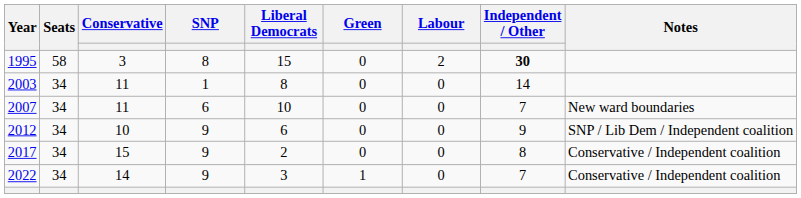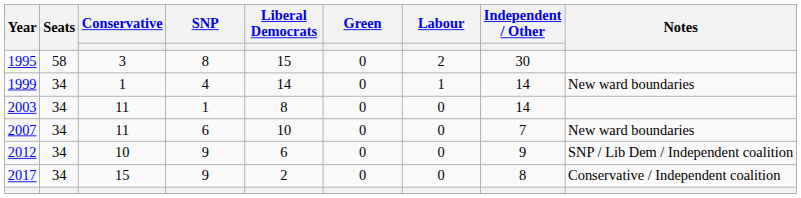(523, 61) bold -> (523, 61) normal
+ row: (22, 84)
- row: (22, 175)
